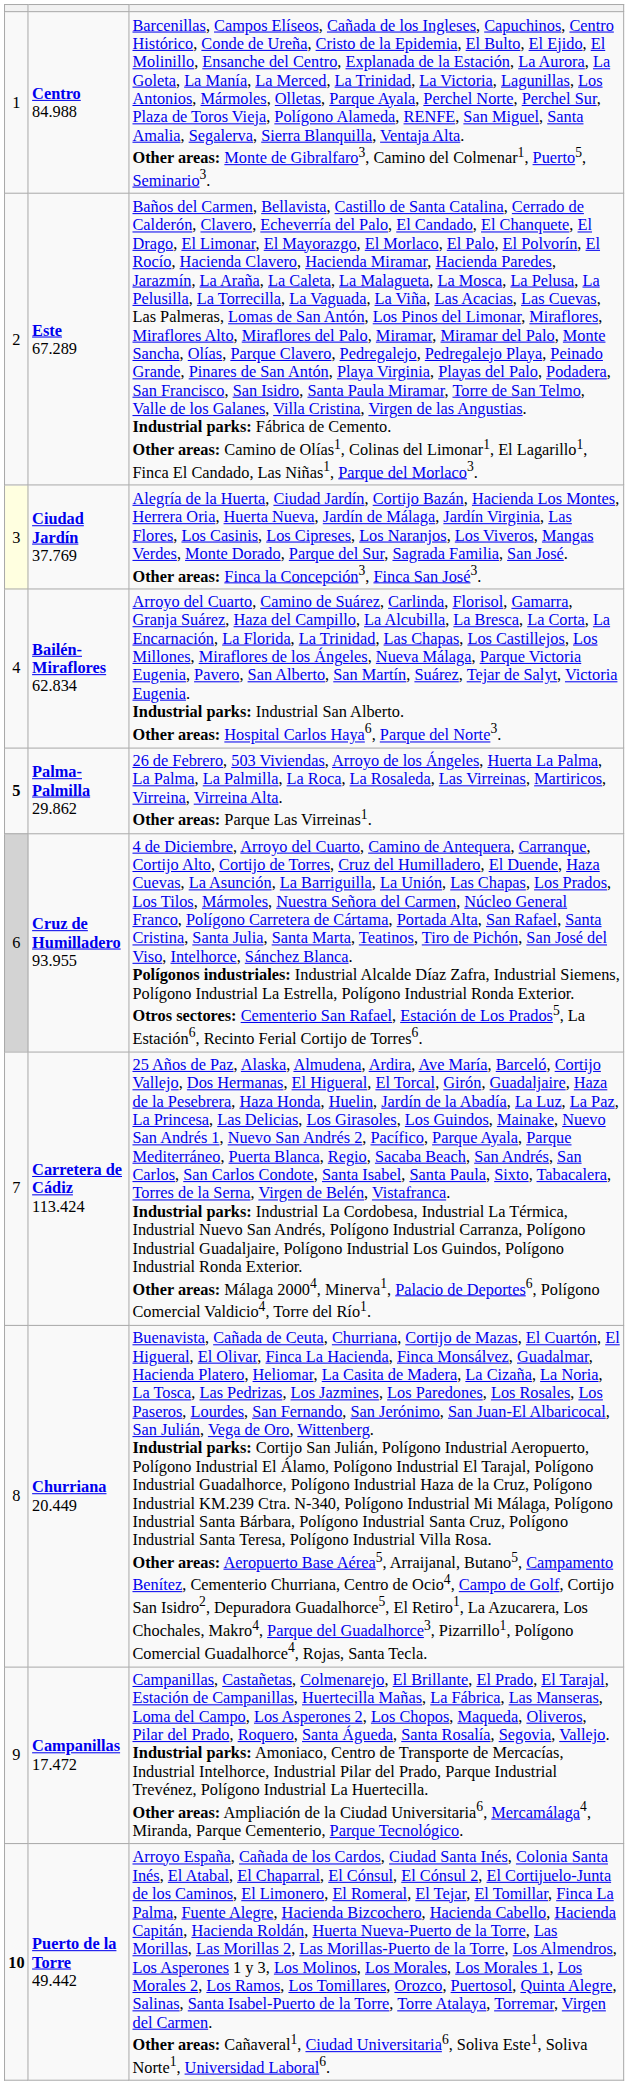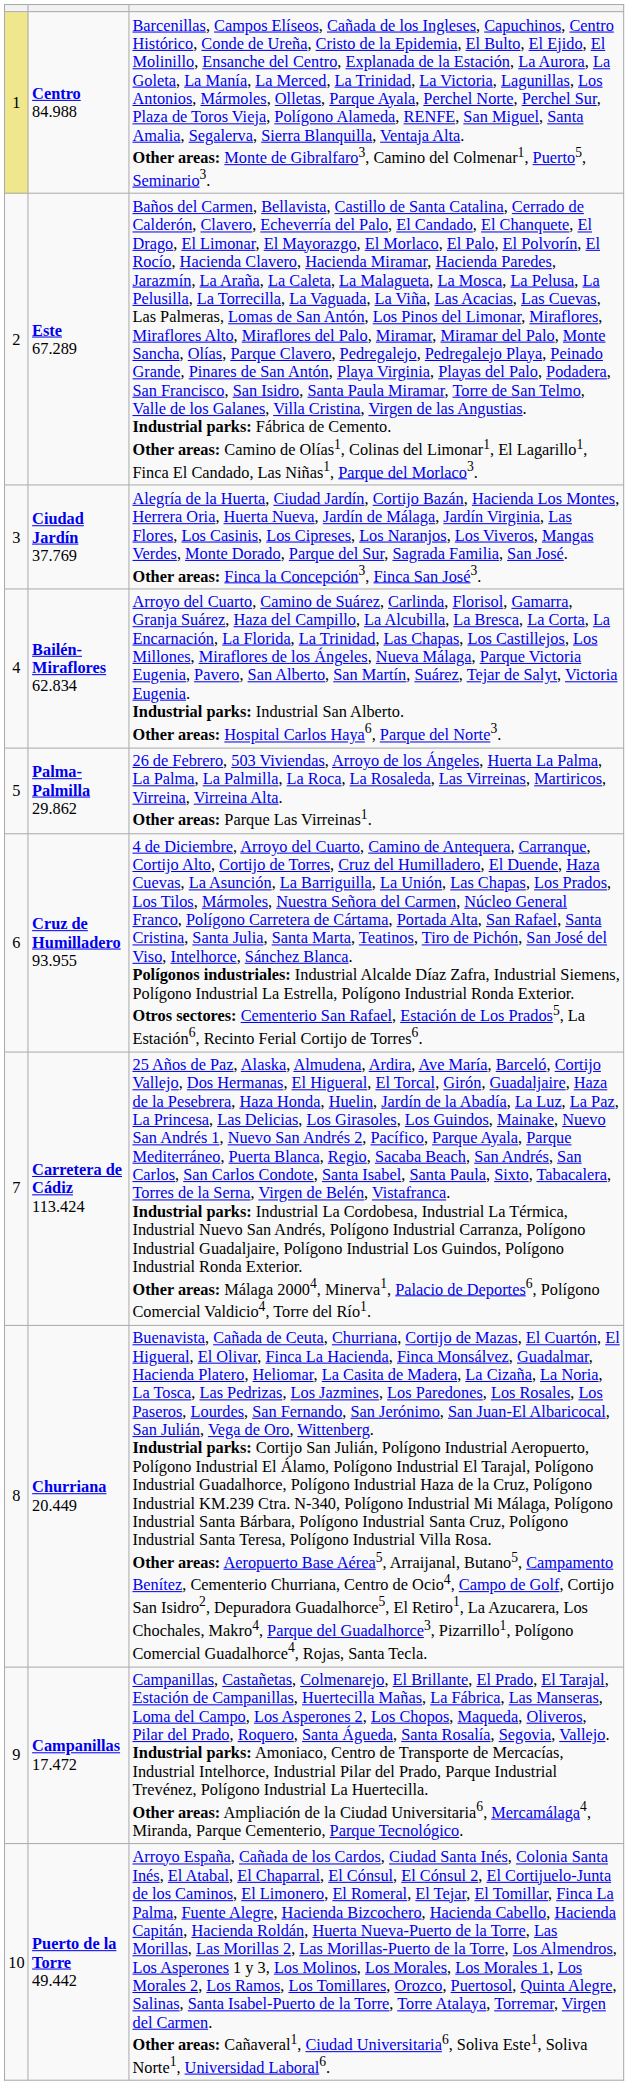(16, 102) no background -> (16, 102) khaki background
(16, 537) lightyellow background -> (16, 537) no background
(16, 790) bold -> (16, 790) normal
(16, 942) lightgrey background -> (16, 942) no background
(16, 1962) bold -> (16, 1962) normal
